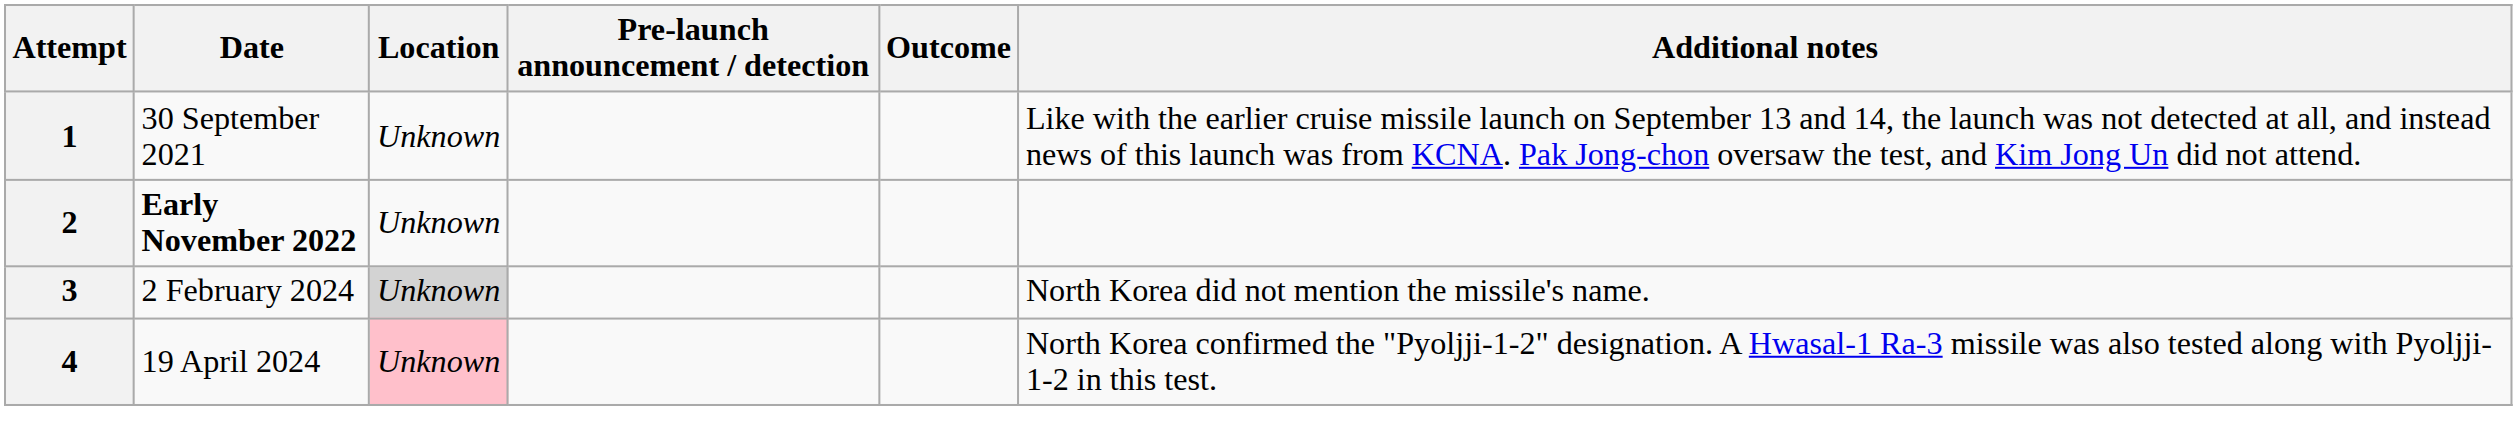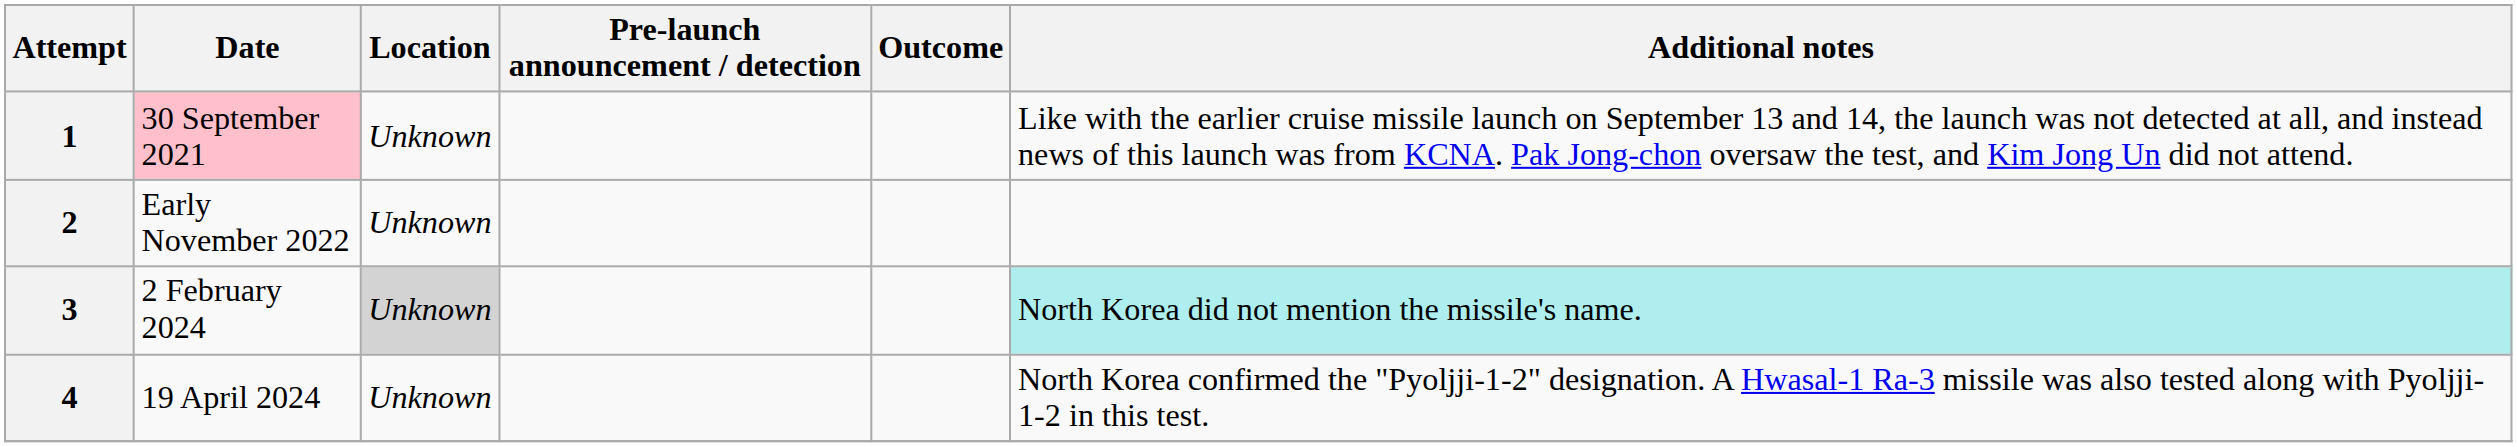(230, 135) no background -> (230, 135) pink background
(249, 222) bold -> (246, 222) normal
(1338, 291) no background -> (1330, 309) paleturquoise background
(439, 360) pink background -> (430, 396) no background
